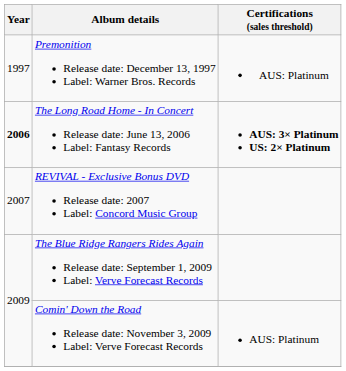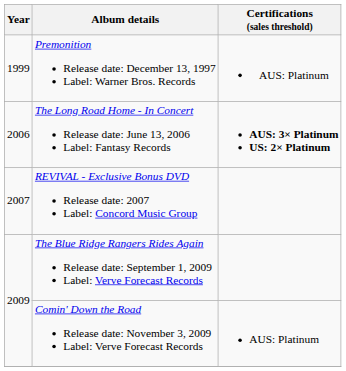(18, 68) 1997 -> (18, 68) 1999
(18, 134) bold -> (18, 134) normal
